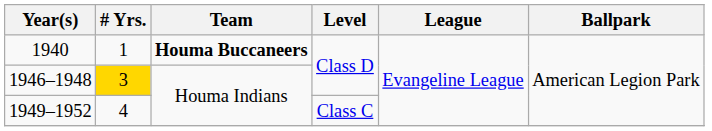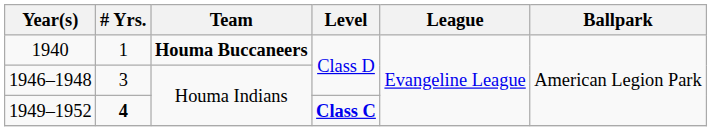(123, 80) gold background -> (123, 80) no background
(123, 110) normal -> (123, 110) bold
(345, 110) normal -> (346, 110) bold
